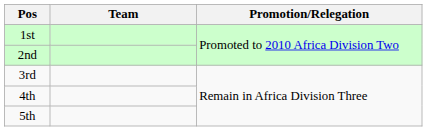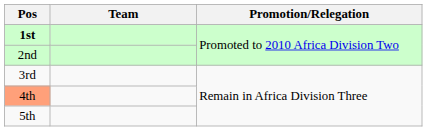(27, 34) normal -> (27, 34) bold
(27, 95) no background -> (27, 95) lightsalmon background
